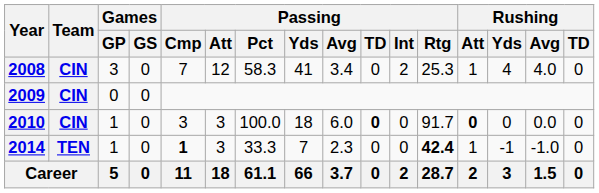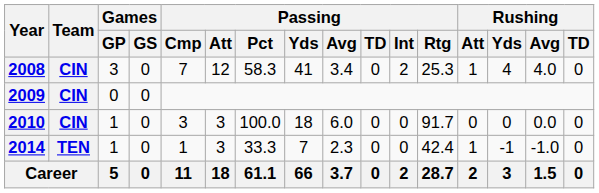(375, 122) bold -> (375, 122) normal
(473, 122) bold -> (473, 122) normal
(183, 148) bold -> (183, 148) normal
(438, 148) bold -> (438, 148) normal
